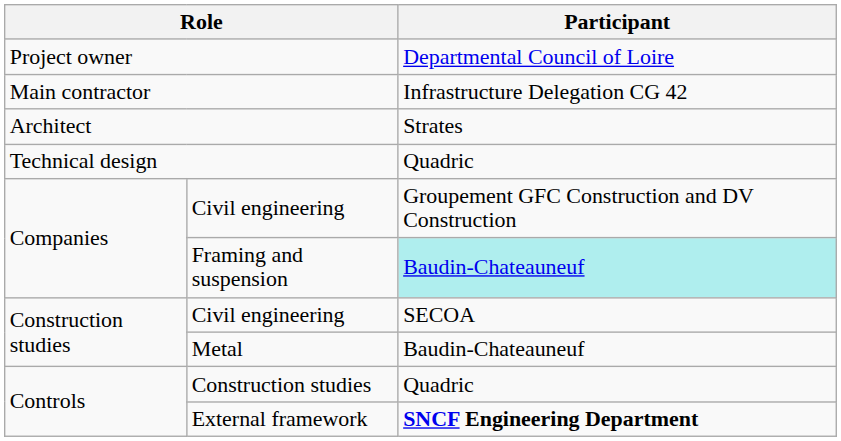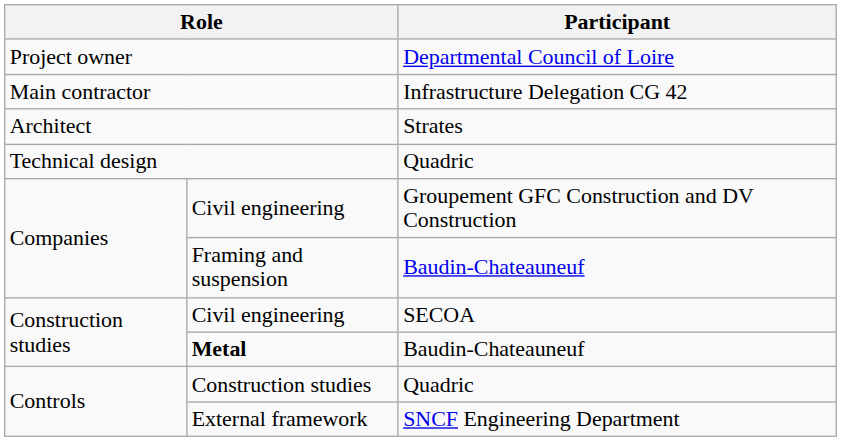(494, 267) paleturquoise background -> (494, 267) no background
(217, 349) normal -> (219, 349) bold
(551, 418) bold -> (541, 418) normal
